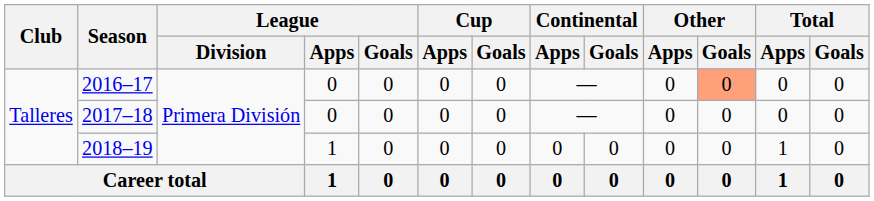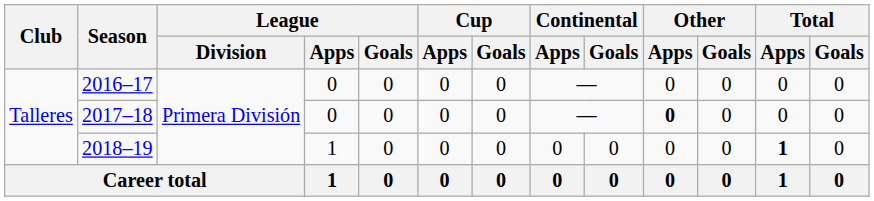(726, 84) lightsalmon background -> (726, 84) no background
(670, 116) normal -> (670, 116) bold
(783, 148) normal -> (783, 148) bold
